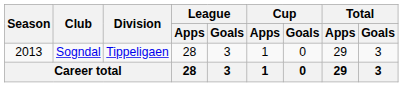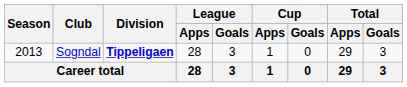(137, 52) normal -> (140, 52) bold
